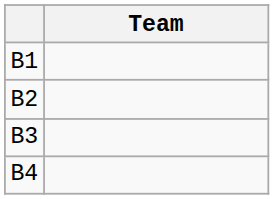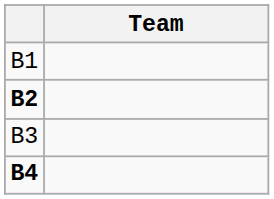(24, 99) normal -> (24, 99) bold
(24, 175) normal -> (24, 175) bold
